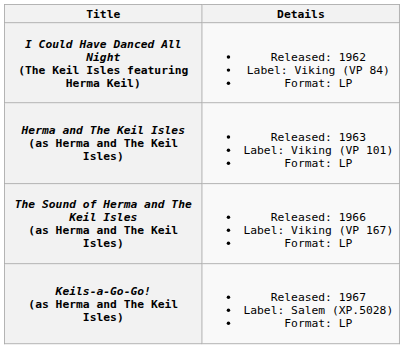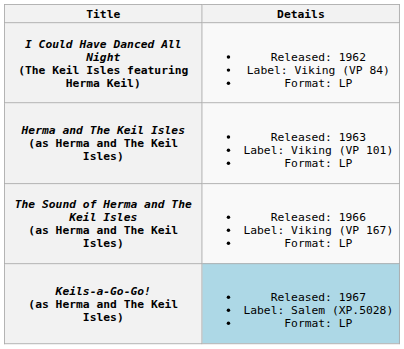(301, 310) no background -> (301, 310) lightblue background
